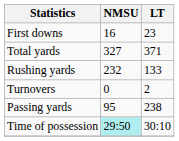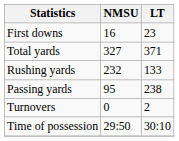rows swapped: (39, 107) <-> (31, 88)
(117, 126) paleturquoise background -> (117, 126) no background
